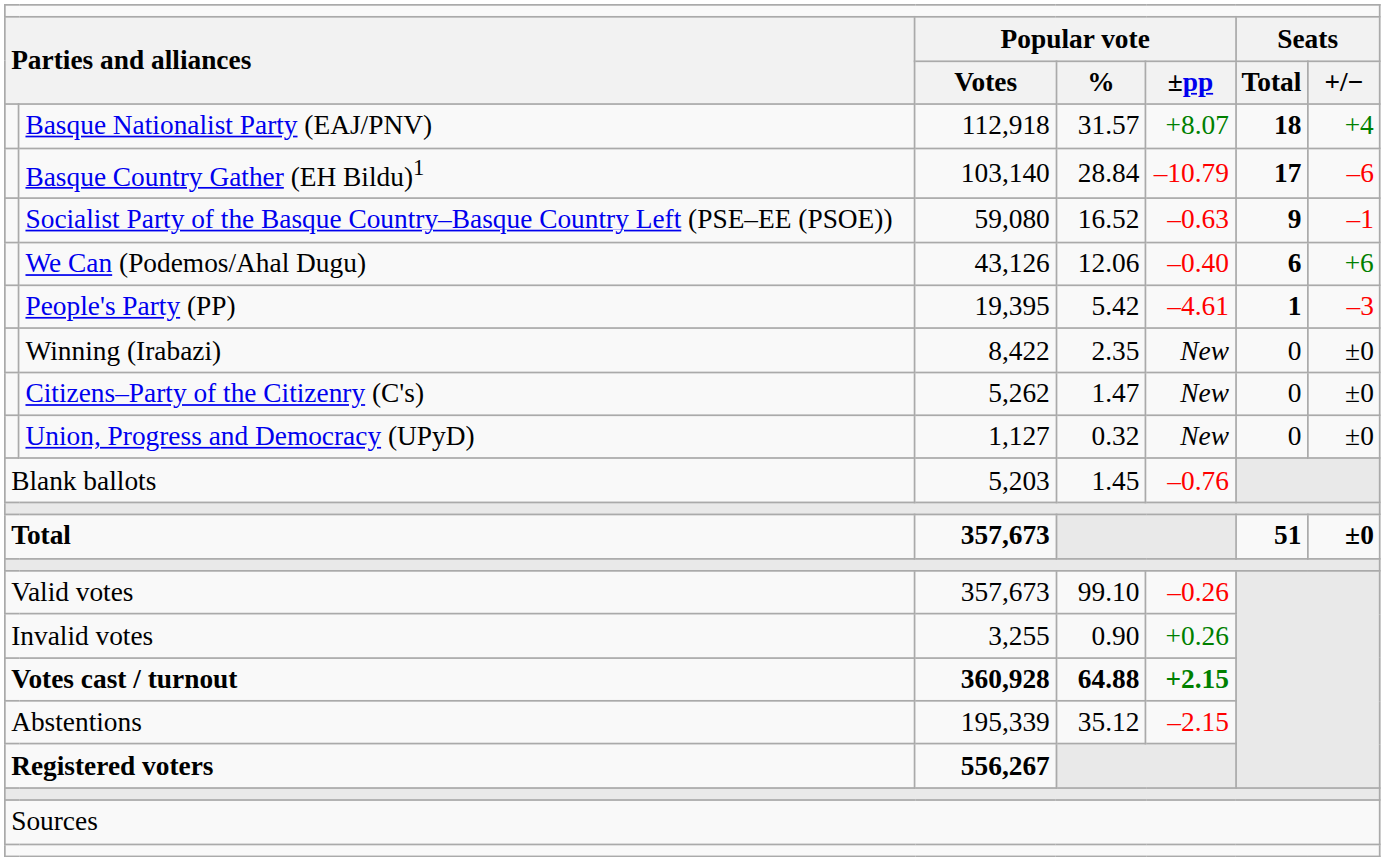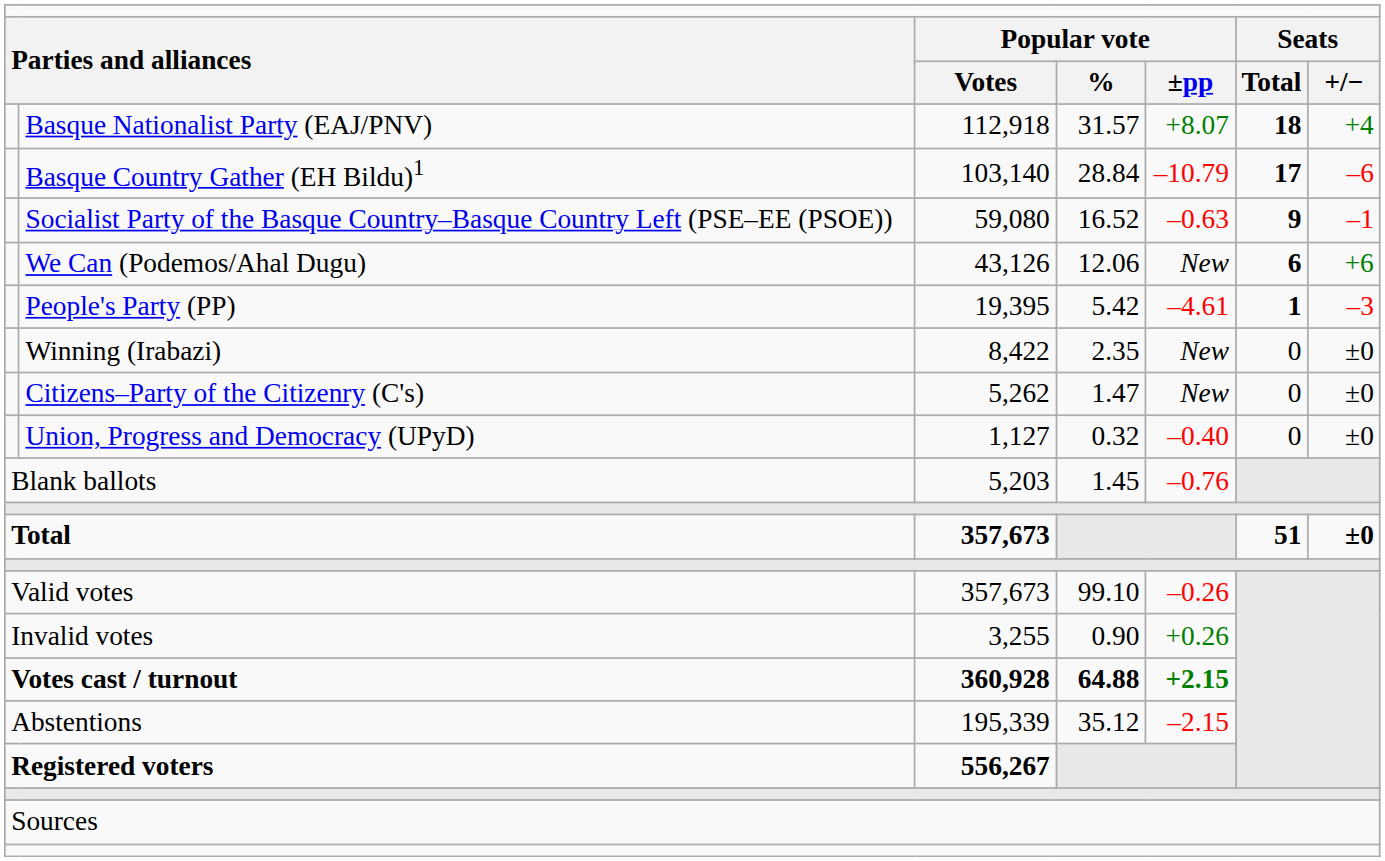(1198, 263) –0.40 -> (1205, 263) New
(1205, 436) New -> (1198, 436) –0.40
